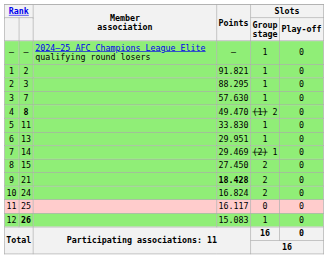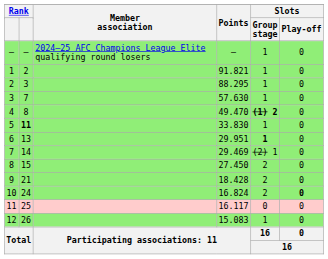(26, 112) bold -> (26, 112) normal
(265, 112) normal -> (265, 112) bold
(26, 125) normal -> (26, 125) bold
(265, 139) normal -> (265, 139) bold
(233, 179) bold -> (234, 179) normal
(302, 193) normal -> (302, 193) bold
(26, 220) bold -> (26, 220) normal
